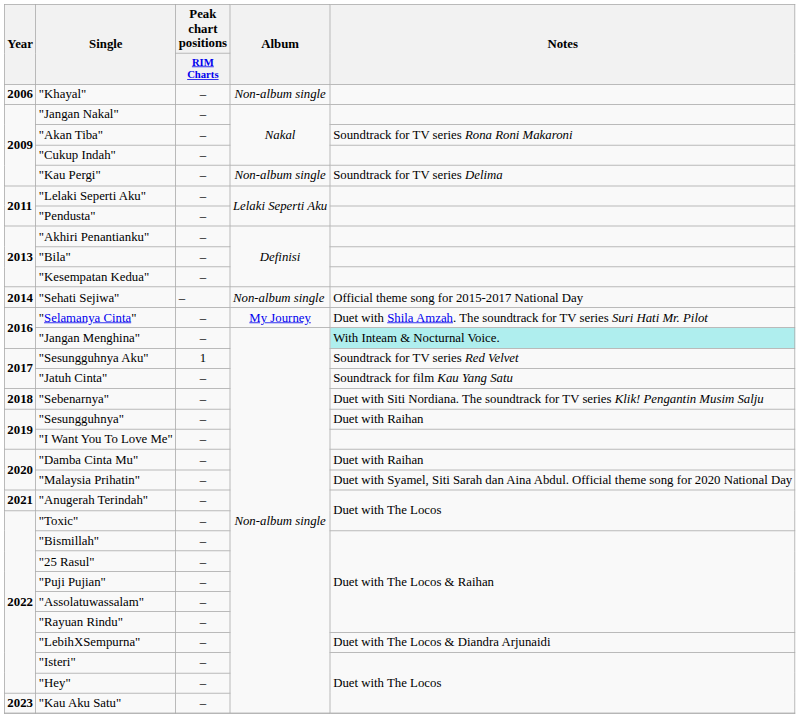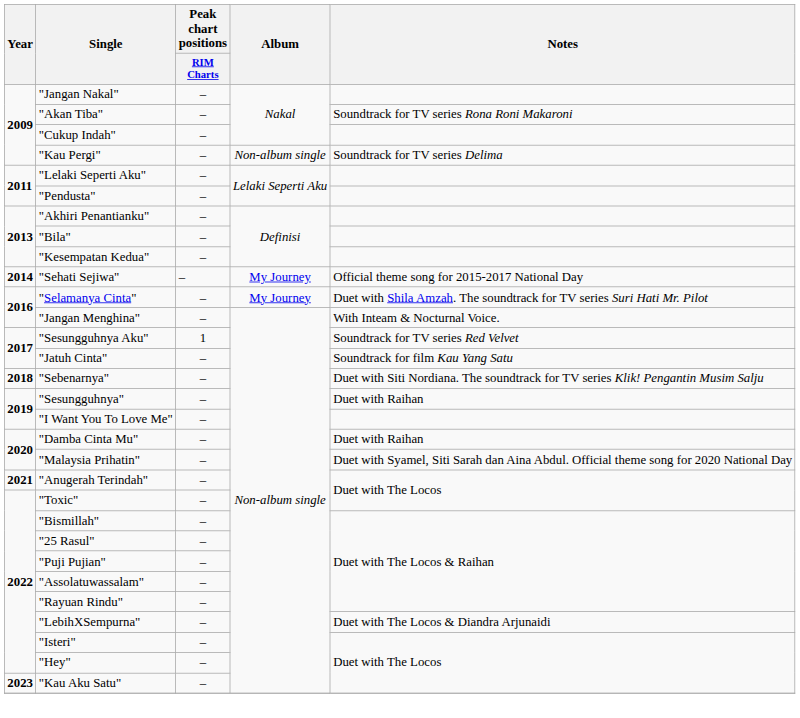- row: (63, 94)
(279, 297) Non-album single -> (280, 277) My Journey
(416, 338) paleturquoise background -> (416, 317) no background
